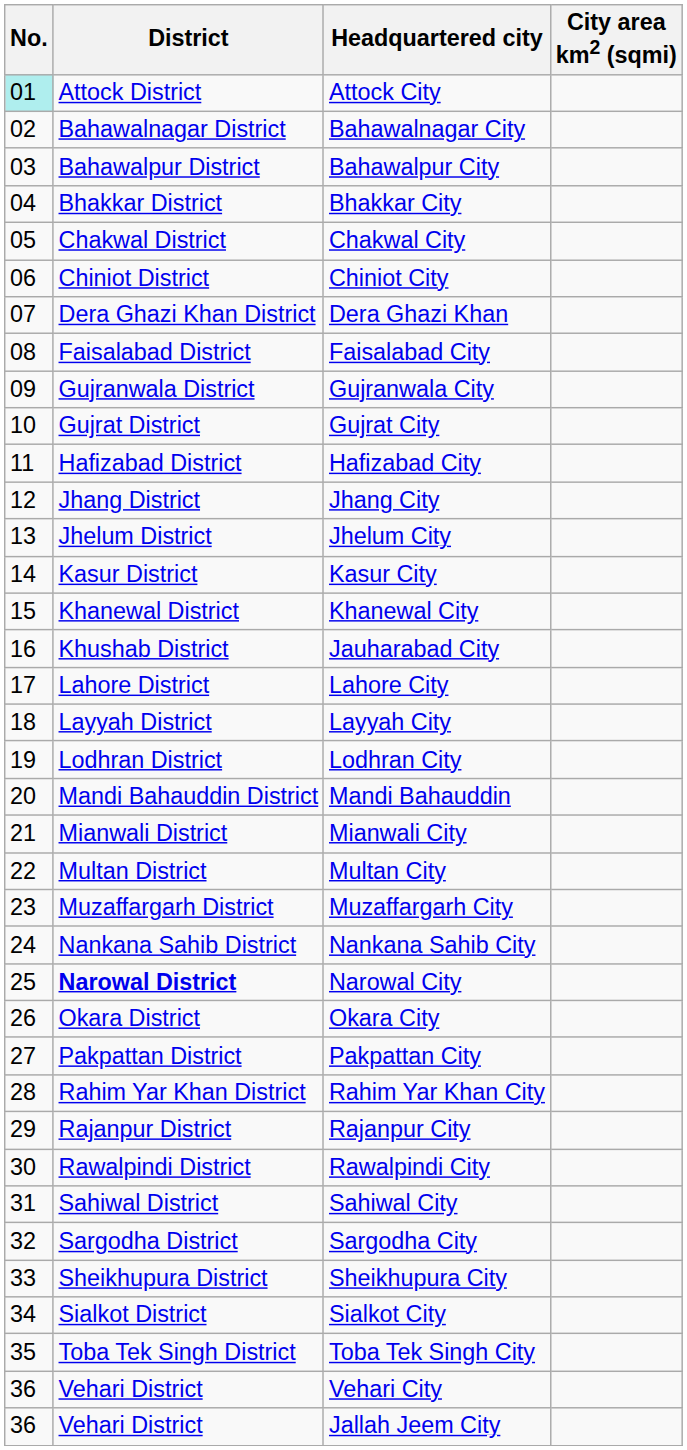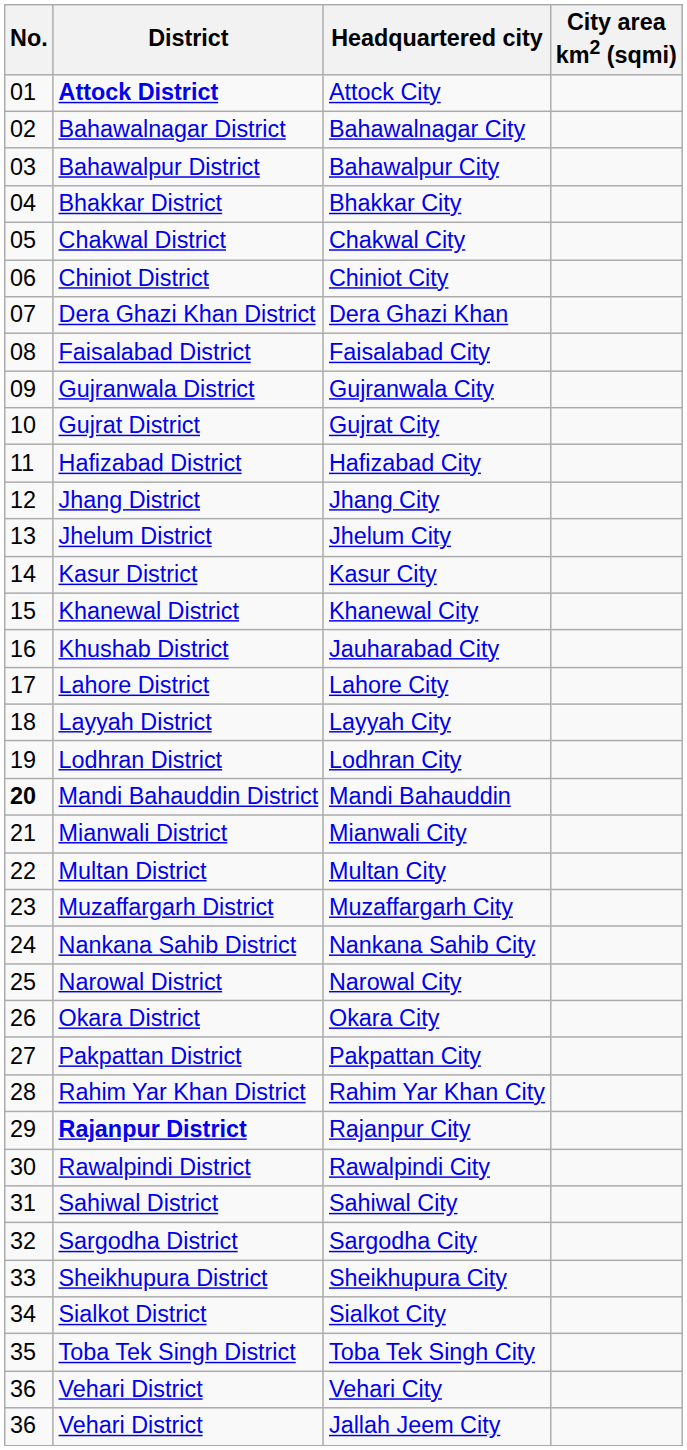(23, 92) paleturquoise background -> (23, 92) no background
(130, 92) normal -> (138, 92) bold
(23, 796) normal -> (23, 796) bold
(147, 981) bold -> (140, 981) normal
(145, 1130) normal -> (153, 1130) bold
